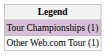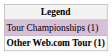(53, 43) normal -> (56, 43) bold
